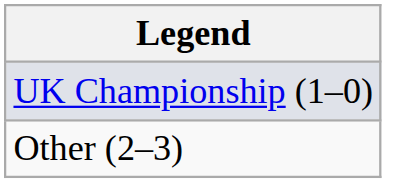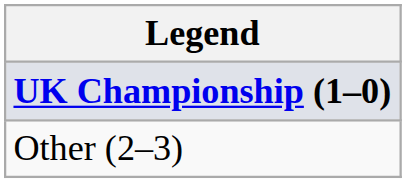(193, 90) normal -> (202, 90) bold
